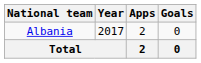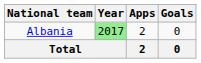(111, 31) no background -> (111, 31) lightgreen background
